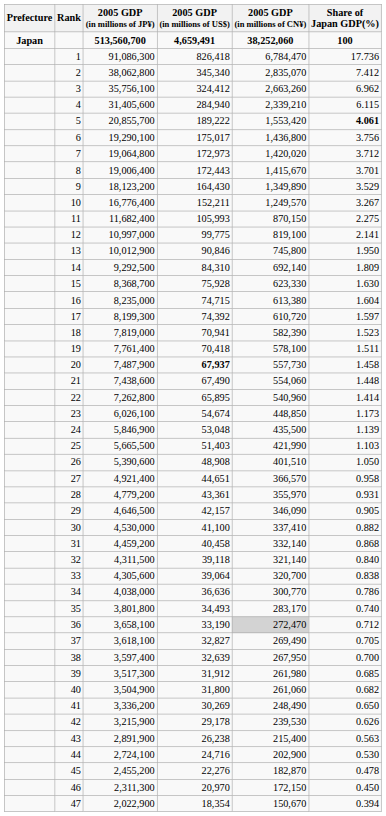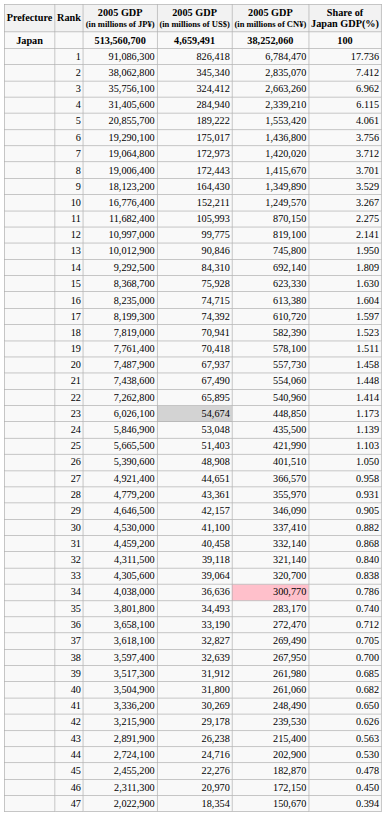(367, 121) bold -> (367, 121) normal
(216, 365) bold -> (216, 365) normal
(216, 413) no background -> (216, 413) lightgrey background
(290, 592) no background -> (290, 592) pink background
(290, 625) lightgrey background -> (290, 625) no background
